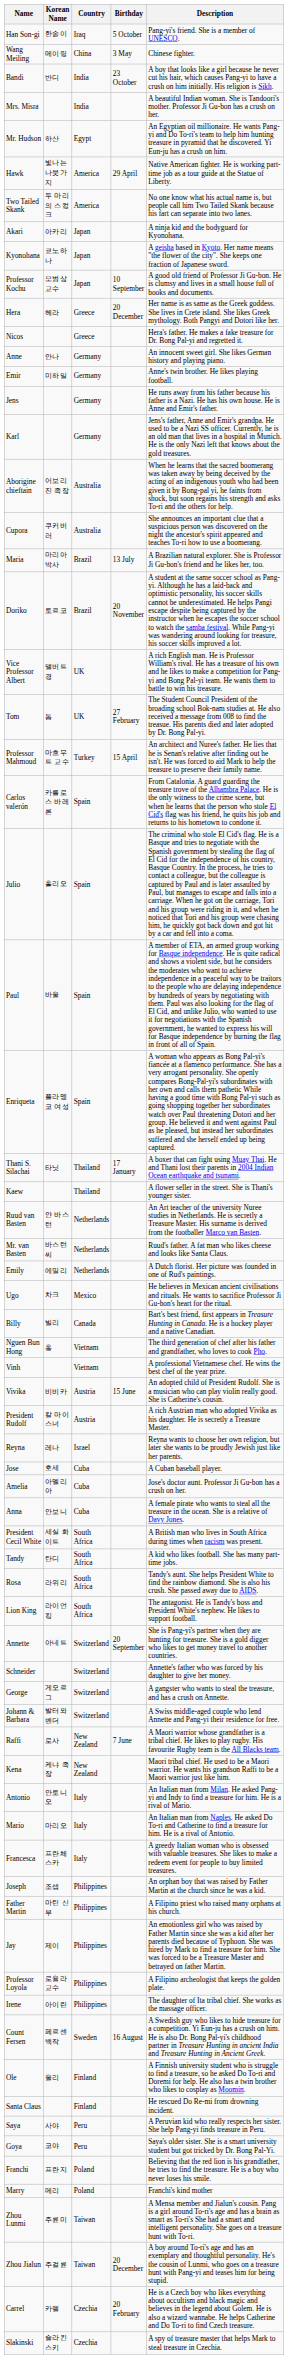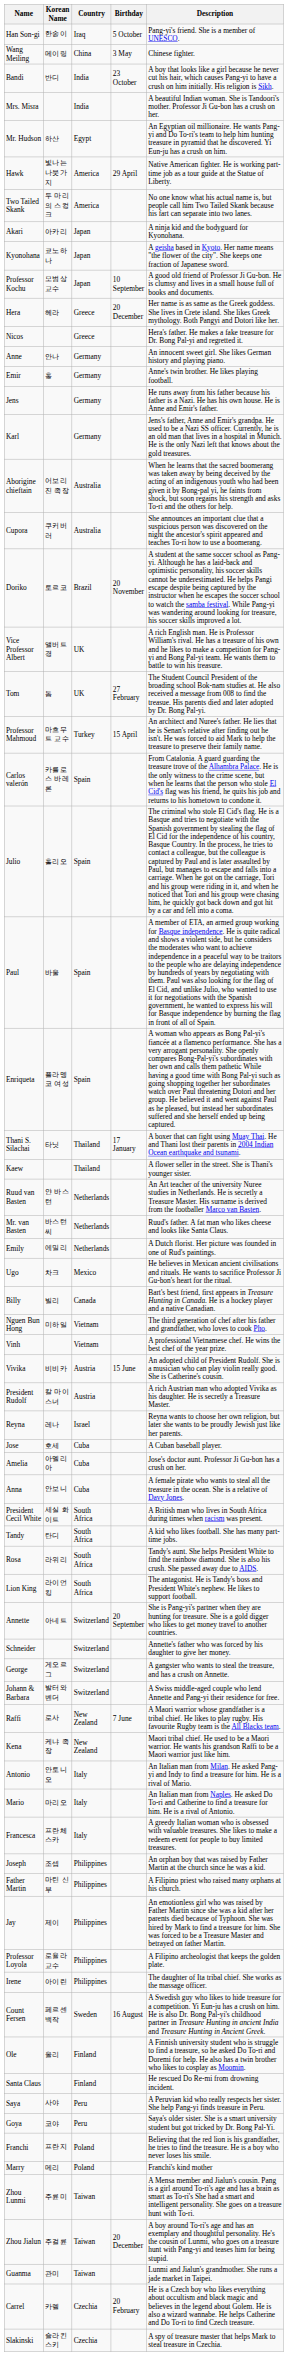(56, 376) 미하일 -> (49, 376) 훙
- row: (15, 560)
(49, 1347) 훙 -> (56, 1324) 미하일
+ row: (18, 2274)
